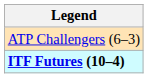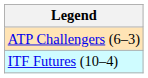(66, 61) bold -> (63, 61) normal
